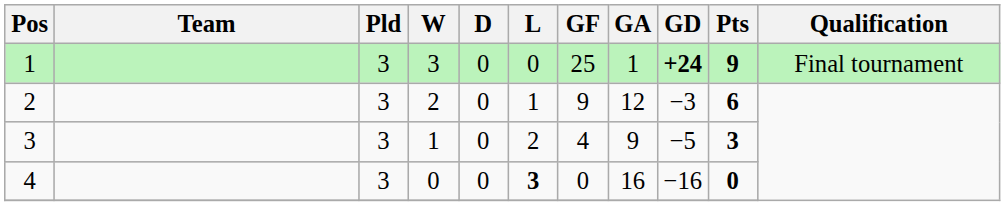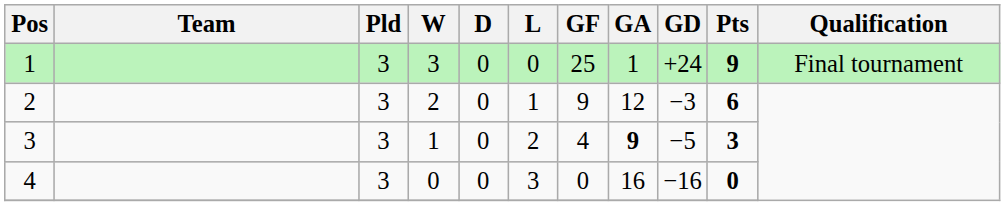(683, 63) bold -> (683, 63) normal
(633, 141) normal -> (633, 141) bold
(533, 180) bold -> (533, 180) normal
